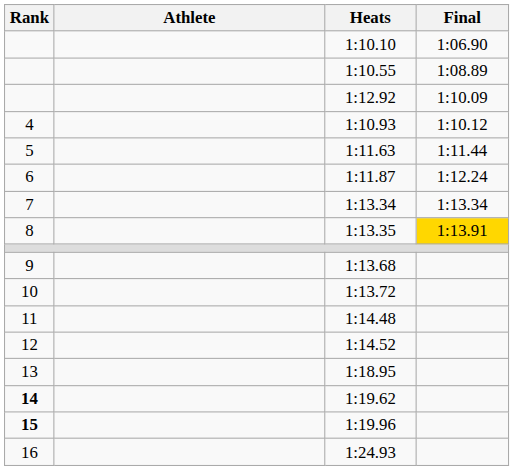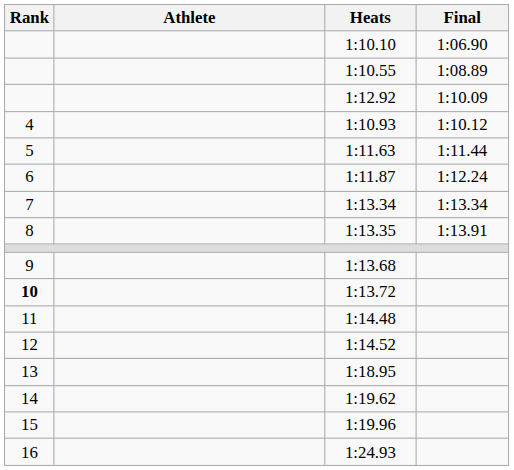(462, 230) gold background -> (462, 230) no background
(29, 292) normal -> (29, 292) bold
(29, 398) bold -> (29, 398) normal
(29, 425) bold -> (29, 425) normal
